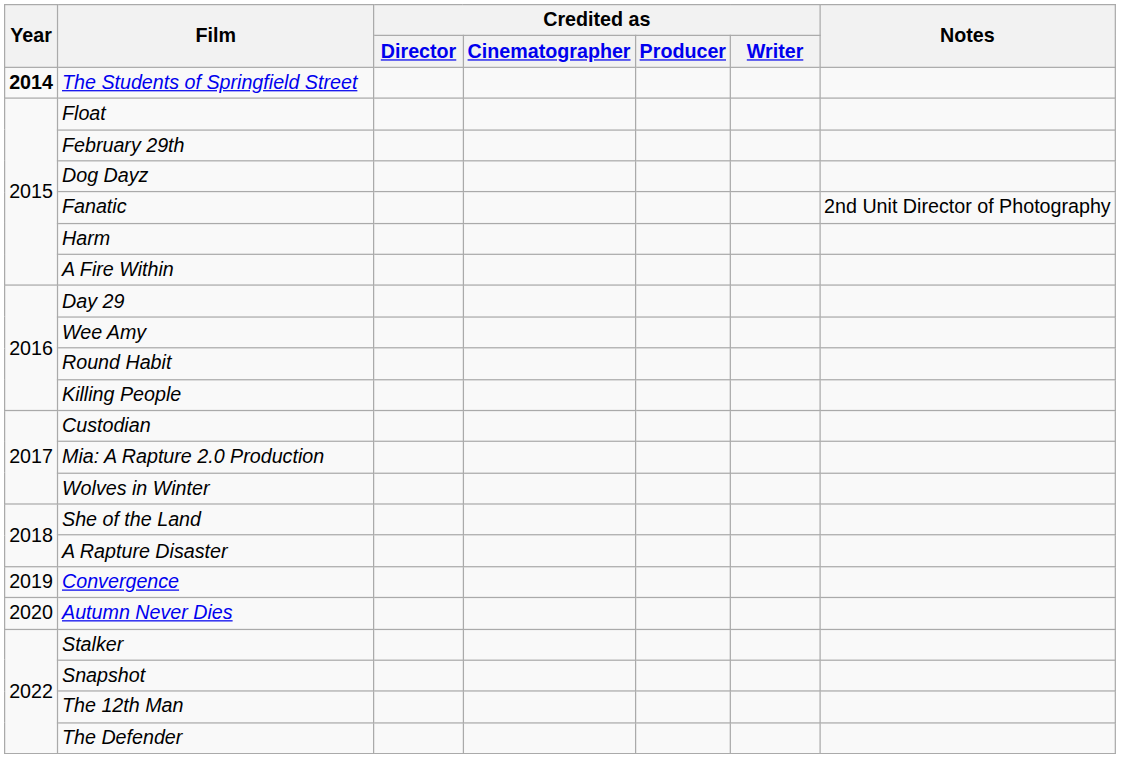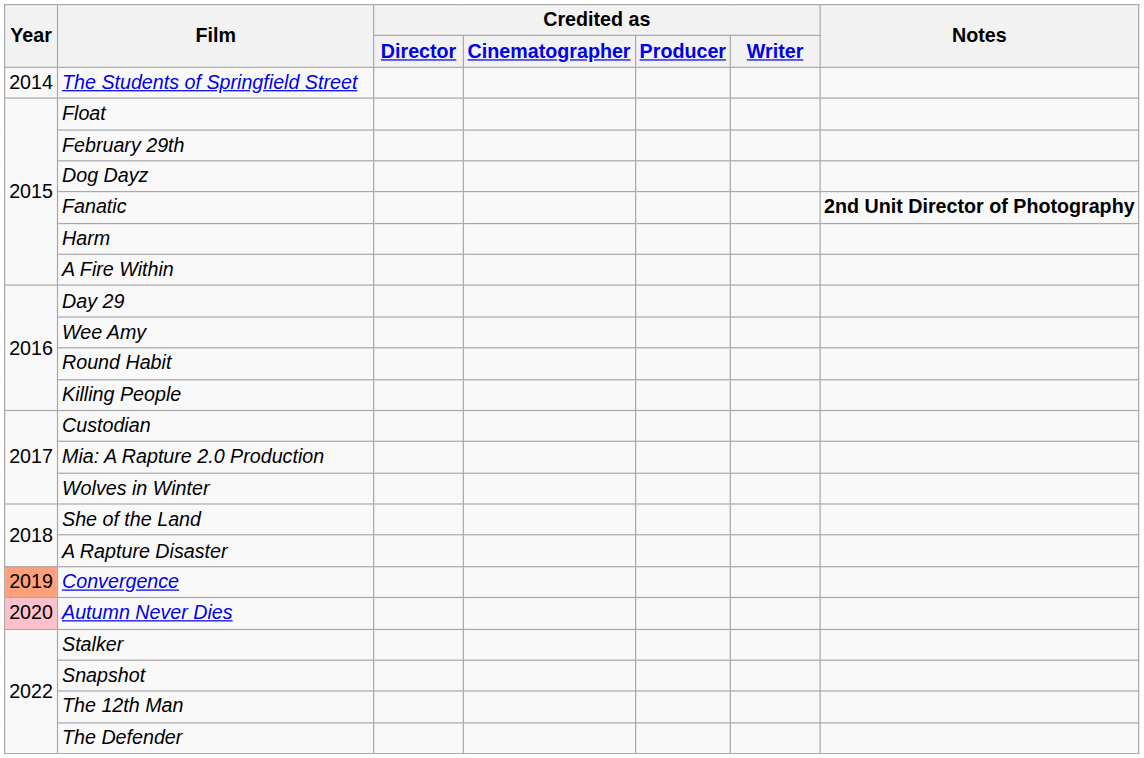(31, 82) bold -> (31, 82) normal
(967, 207) normal -> (979, 207) bold
(31, 581) no background -> (31, 581) lightsalmon background
(31, 613) no background -> (31, 613) pink background
